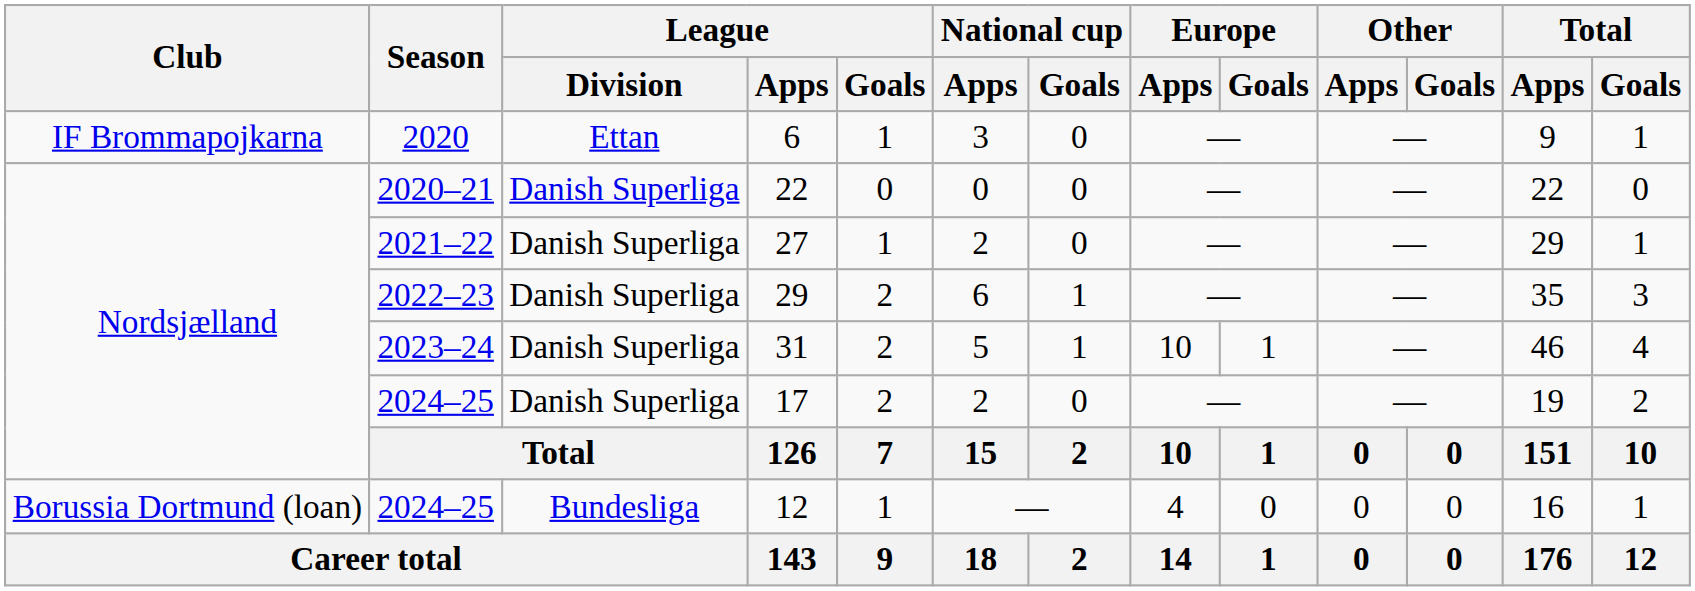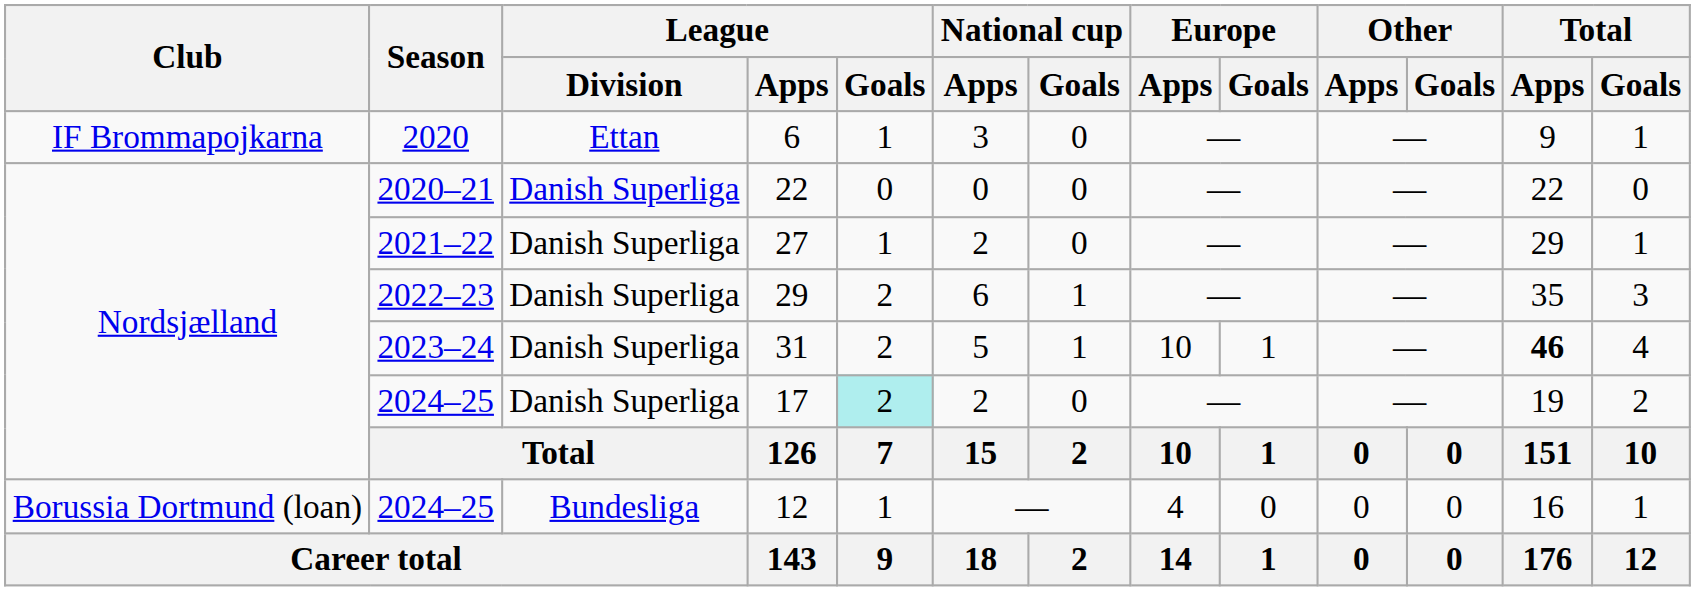(1547, 347) normal -> (1547, 347) bold
(885, 400) no background -> (885, 400) paleturquoise background
